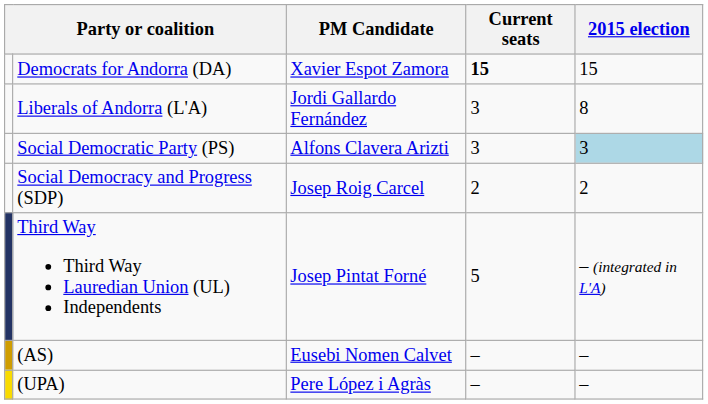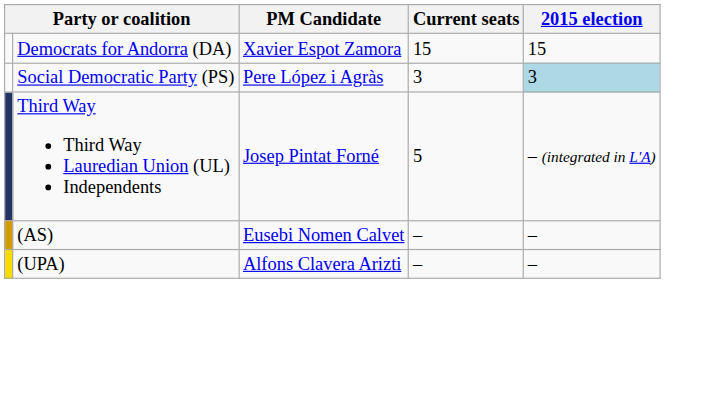(480, 68) bold -> (422, 48) normal
- row: (112, 108)
(370, 148) Alfons Clavera Arizti -> (313, 77) Pere López i Agràs
- row: (135, 187)
(361, 384) Pere López i Agràs -> (322, 263) Alfons Clavera Arizti
